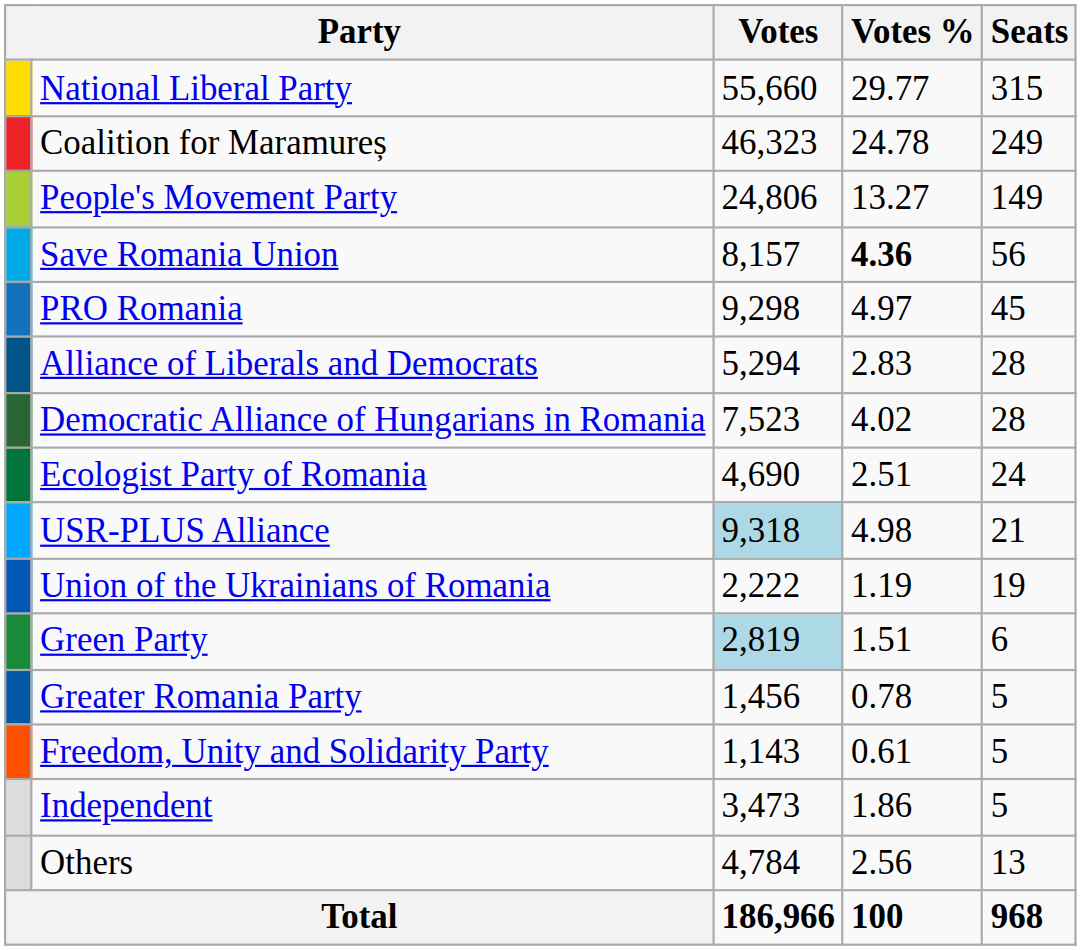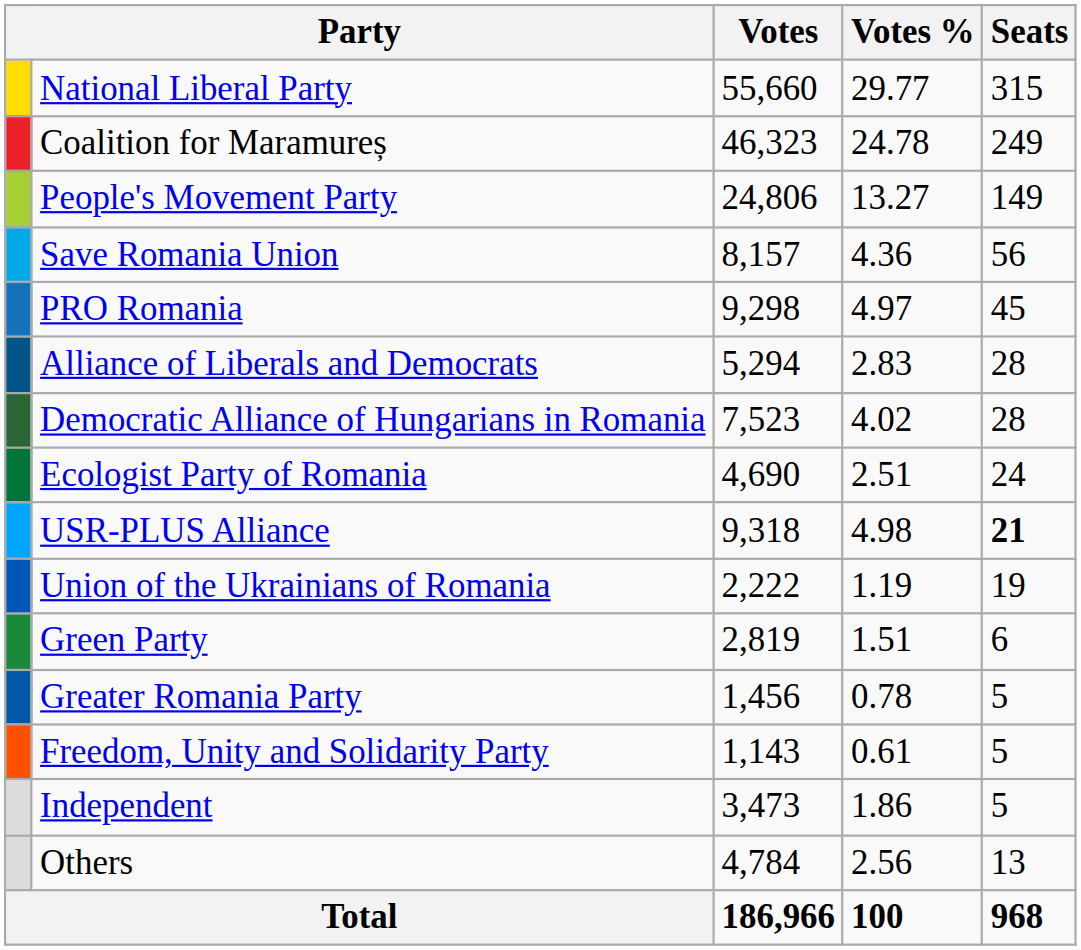(882, 253) bold -> (882, 253) normal
(761, 530) lightblue background -> (761, 530) no background
(1008, 530) normal -> (1008, 530) bold
(761, 640) lightblue background -> (761, 640) no background
